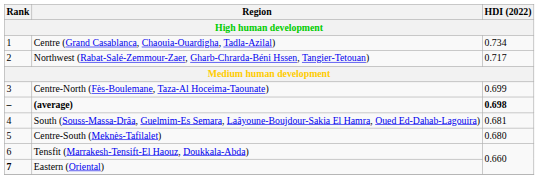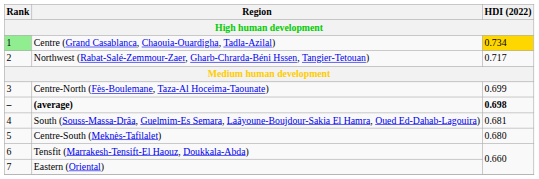(9, 43) no background -> (9, 43) lightgreen background
(496, 43) no background -> (496, 43) gold background
(9, 167) bold -> (9, 167) normal
